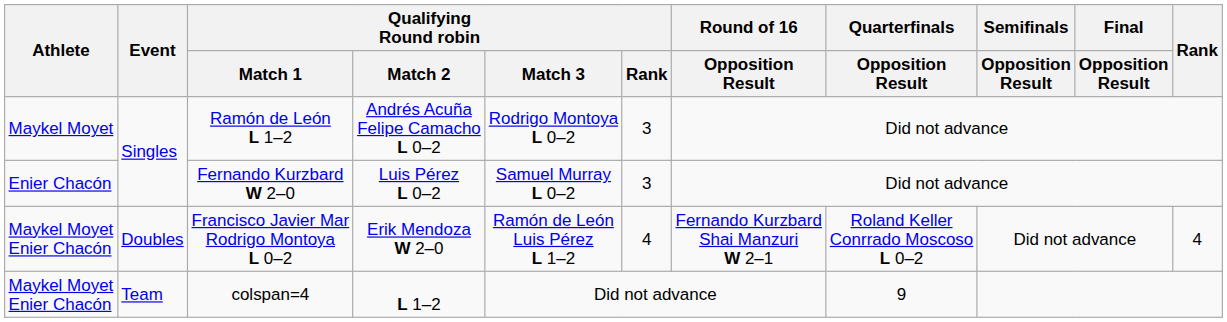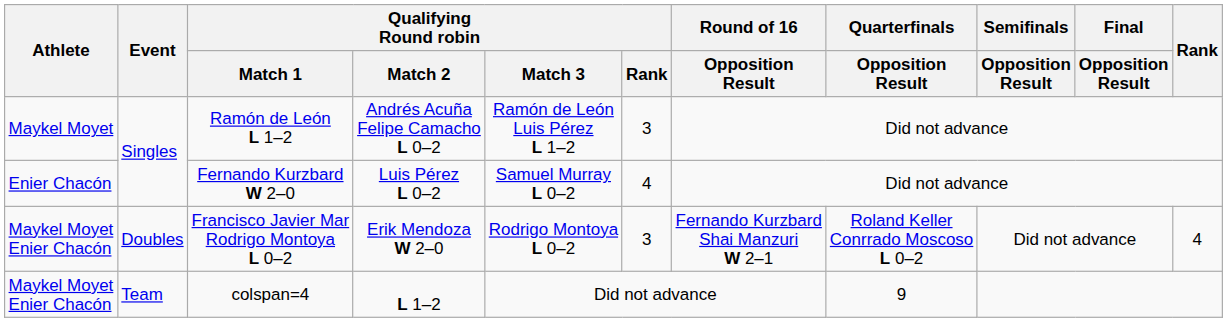(553, 129) Rodrigo Montoya L 0–2 -> (553, 129) Ramón de León Luis Pérez L 1–2
(647, 184) 3 -> (647, 184) 4
(553, 239) Ramón de León Luis Pérez L 1–2 -> (553, 239) Rodrigo Montoya L 0–2
(647, 239) 4 -> (647, 239) 3
